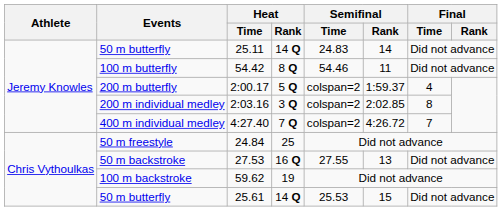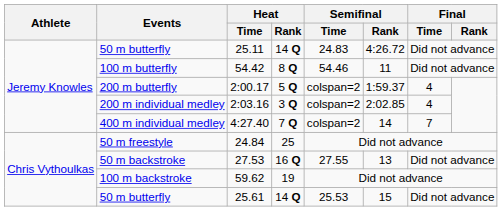(385, 50) 14 -> (385, 50) 4:26.72
(429, 105) 8 -> (429, 105) 4
(385, 124) 4:26.72 -> (385, 124) 14
